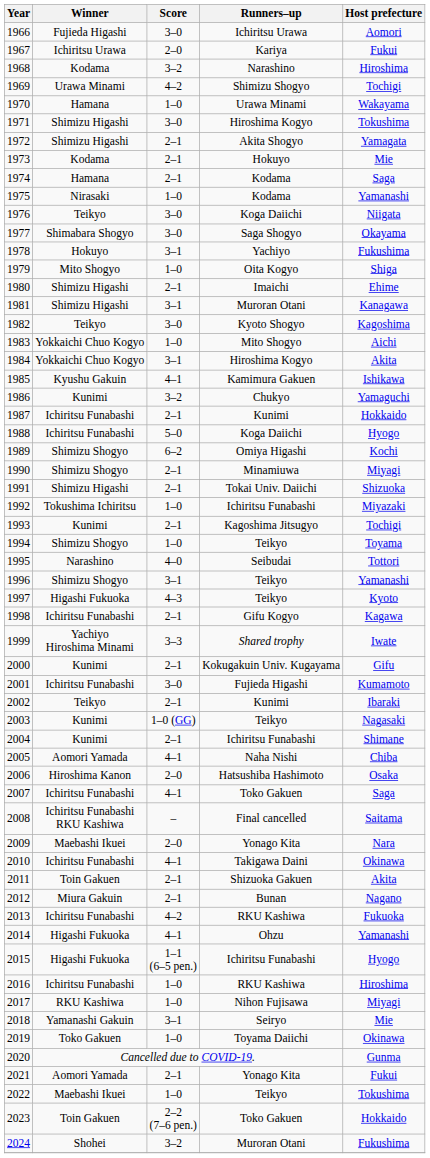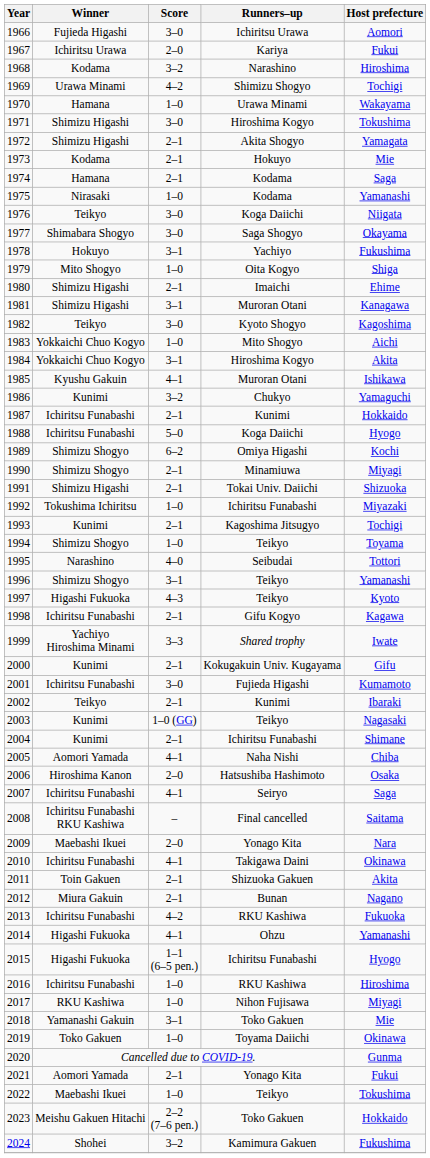(271, 379) Kamimura Gakuen -> (272, 379) Muroran Otani
(271, 793) Toko Gakuen -> (272, 793) Seiryo
(271, 1020) Seiryo -> (272, 1020) Toko Gakuen
(90, 1118) Toin Gakuen -> (90, 1118) Meishu Gakuen Hitachi
(271, 1143) Muroran Otani -> (272, 1143) Kamimura Gakuen
